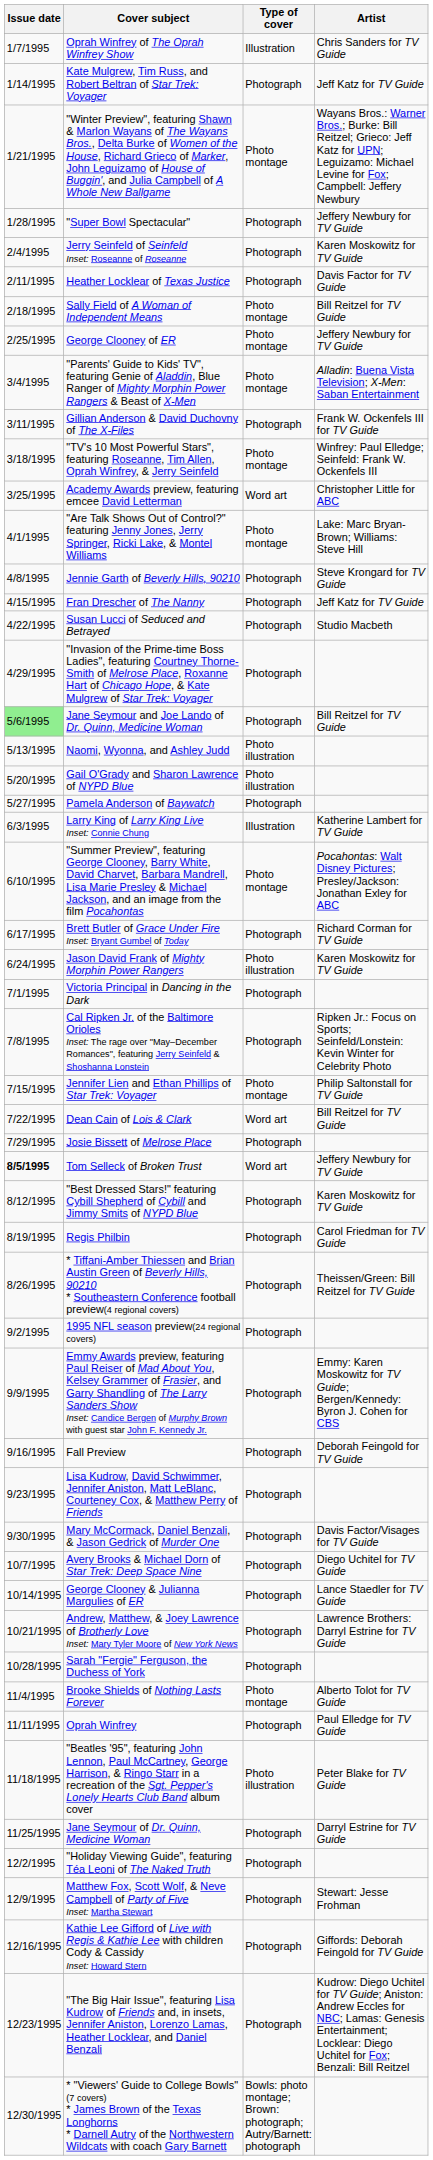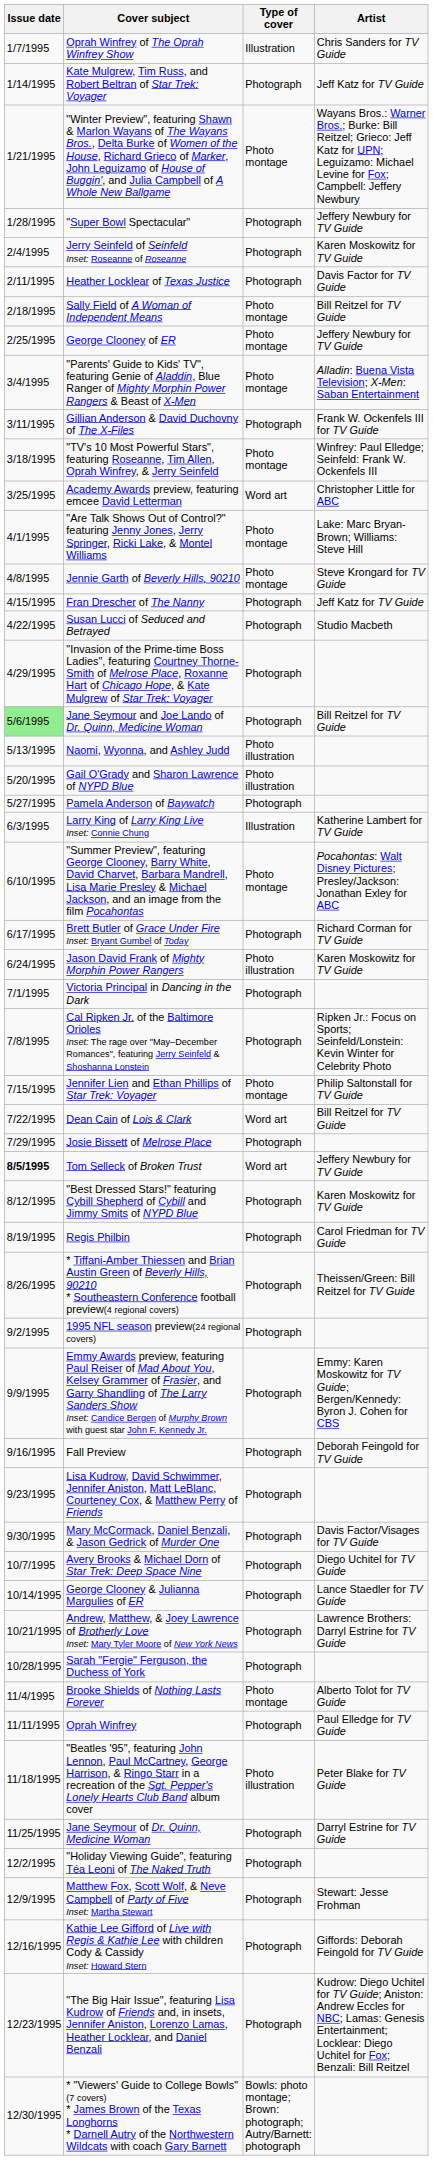(273, 579) Photograph -> (266, 579) Photo montage
